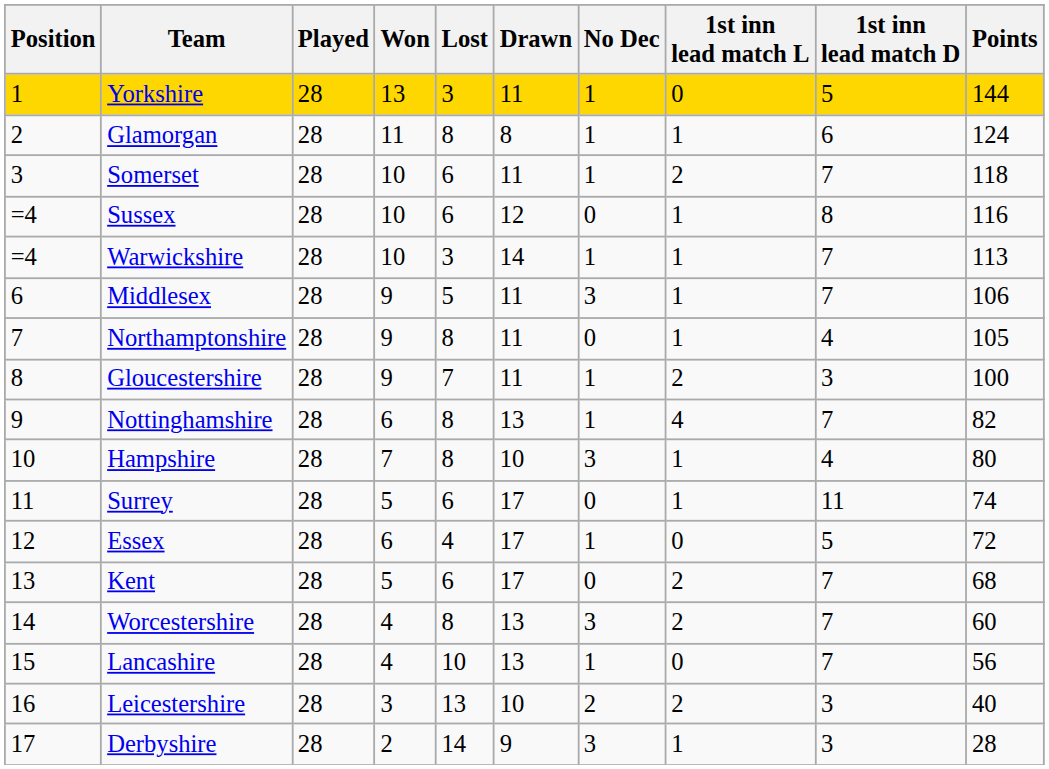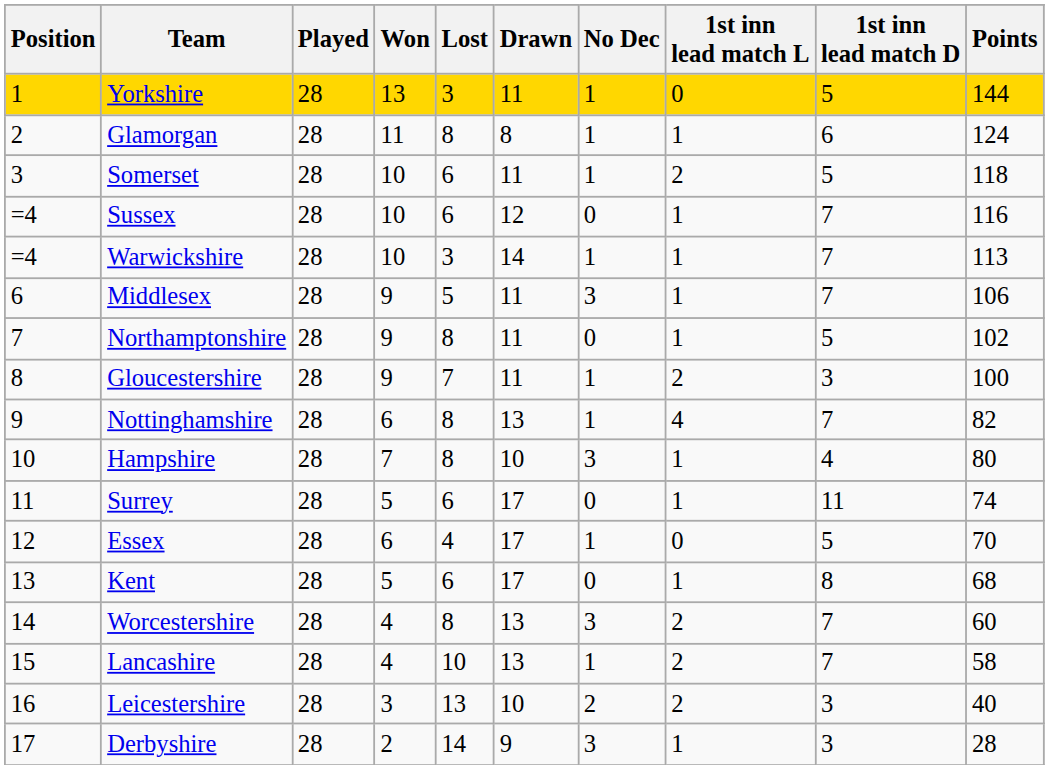(827, 175) 7 -> (827, 175) 5
(827, 215) 8 -> (827, 215) 7
(827, 337) 4 -> (827, 337) 5
(990, 337) 105 -> (990, 337) 102
(984, 540) 72 -> (984, 540) 70
(677, 581) 2 -> (677, 581) 1
(827, 581) 7 -> (827, 581) 8
(677, 662) 0 -> (677, 662) 2
(984, 662) 56 -> (984, 662) 58
